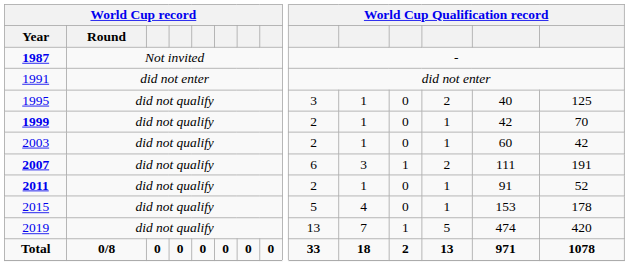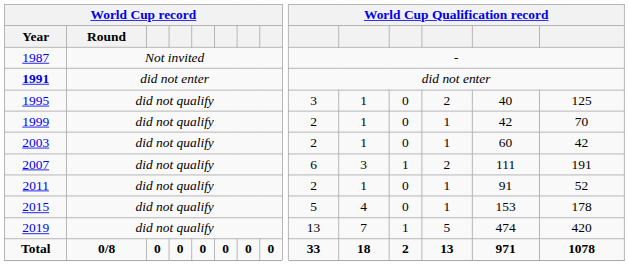(36, 57) bold -> (36, 57) normal
(36, 79) normal -> (36, 79) bold
(36, 121) bold -> (36, 121) normal
(36, 164) bold -> (36, 164) normal
(36, 185) bold -> (36, 185) normal
